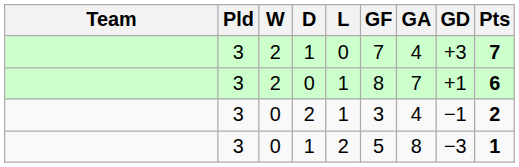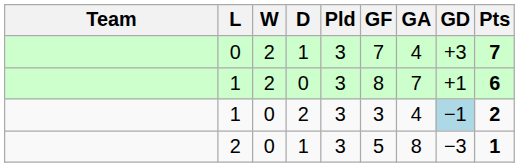columns swapped: (238, 20) <-> (343, 20)
(455, 114) no background -> (455, 114) lightblue background
